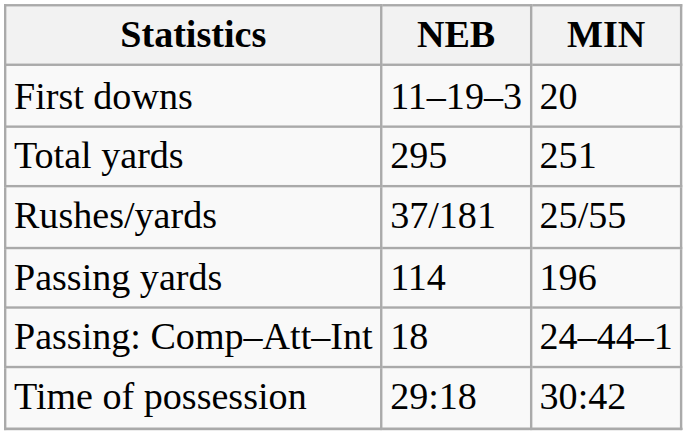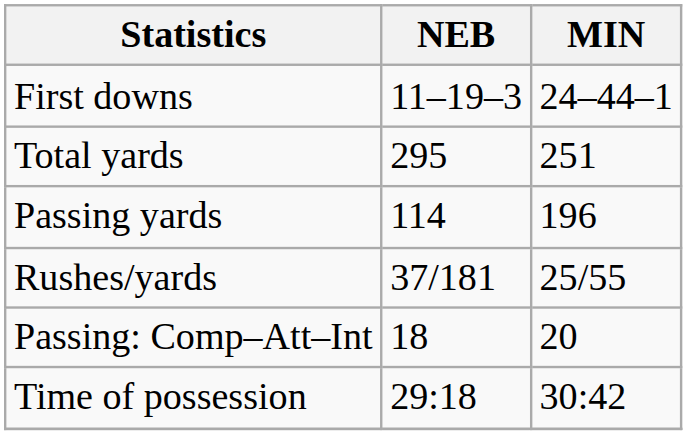(559, 95) 20 -> (606, 95) 24–44–1
rows swapped: (116, 215) <-> (118, 276)
(606, 336) 24–44–1 -> (559, 336) 20
